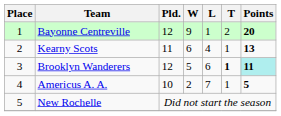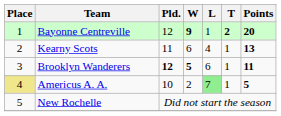(189, 31) normal -> (189, 31) bold
(227, 31) normal -> (227, 31) bold
(167, 66) normal -> (167, 66) bold
(189, 66) normal -> (189, 66) bold
(227, 66) bold -> (227, 66) normal
(249, 66) paleturquoise background -> (249, 66) no background
(20, 84) no background -> (20, 84) khaki background
(208, 84) no background -> (208, 84) lightgreen background
